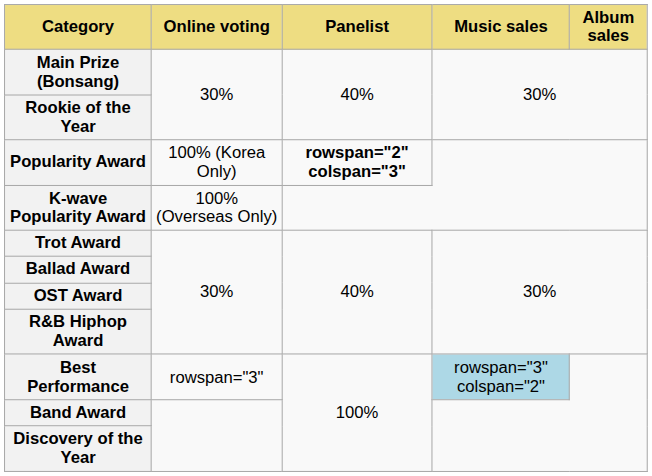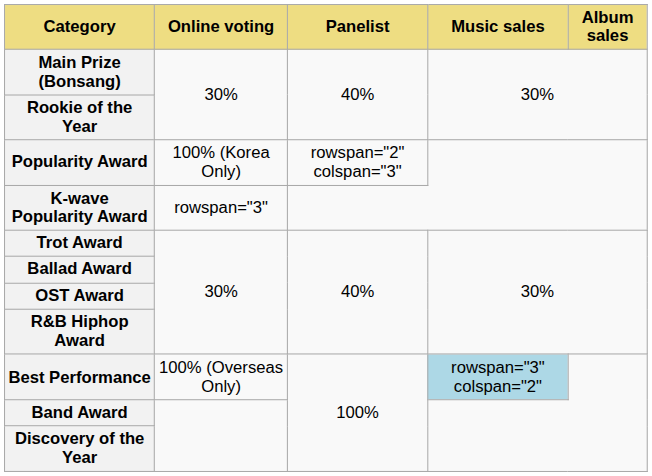(357, 162) bold -> (358, 162) normal
(217, 207) 100% (Overseas Only) -> (221, 207) rowspan="3"
(217, 376) rowspan="3" -> (221, 376) 100% (Overseas Only)
